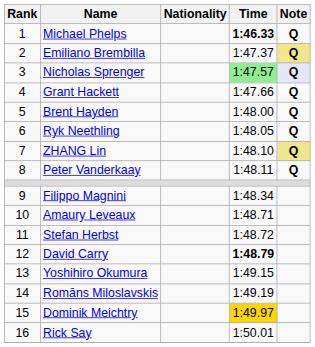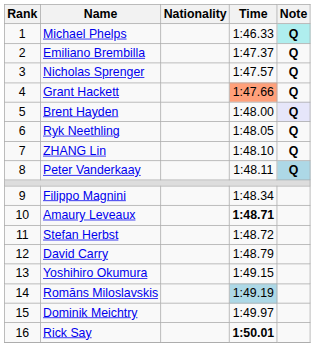(253, 33) bold -> (253, 33) normal
(294, 33) no background -> (294, 33) paleturquoise background
(294, 53) khaki background -> (294, 53) no background
(253, 72) lightgreen background -> (253, 72) no background
(294, 72) lavender background -> (294, 72) no background
(253, 92) no background -> (253, 92) lightsalmon background
(294, 111) no background -> (294, 111) lavender background
(294, 151) khaki background -> (294, 151) no background
(294, 170) no background -> (294, 170) lightblue background
(253, 215) normal -> (253, 215) bold
(253, 254) bold -> (253, 254) normal
(253, 293) no background -> (253, 293) lightblue background
(253, 313) gold background -> (253, 313) no background
(253, 332) normal -> (253, 332) bold
